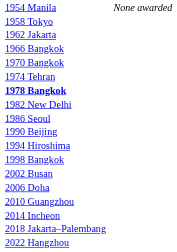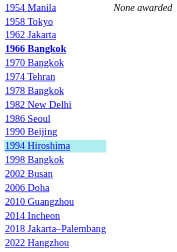(34, 49) normal -> (36, 49) bold
(36, 90) bold -> (34, 90) normal
(38, 146) no background -> (38, 146) paleturquoise background
